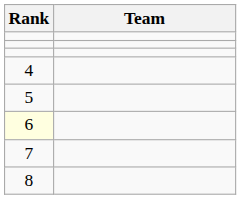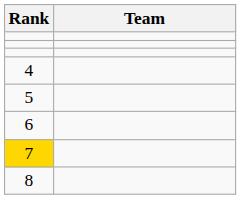(29, 125) lightyellow background -> (29, 125) no background
(29, 153) no background -> (29, 153) gold background
